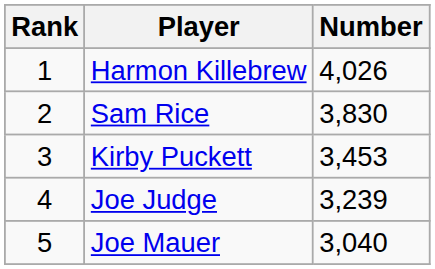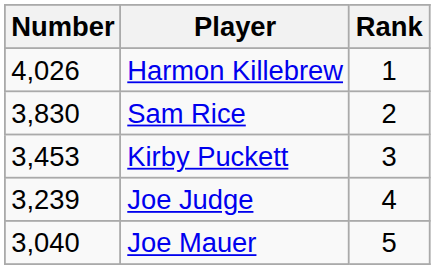columns swapped: (45, 27) <-> (371, 27)
